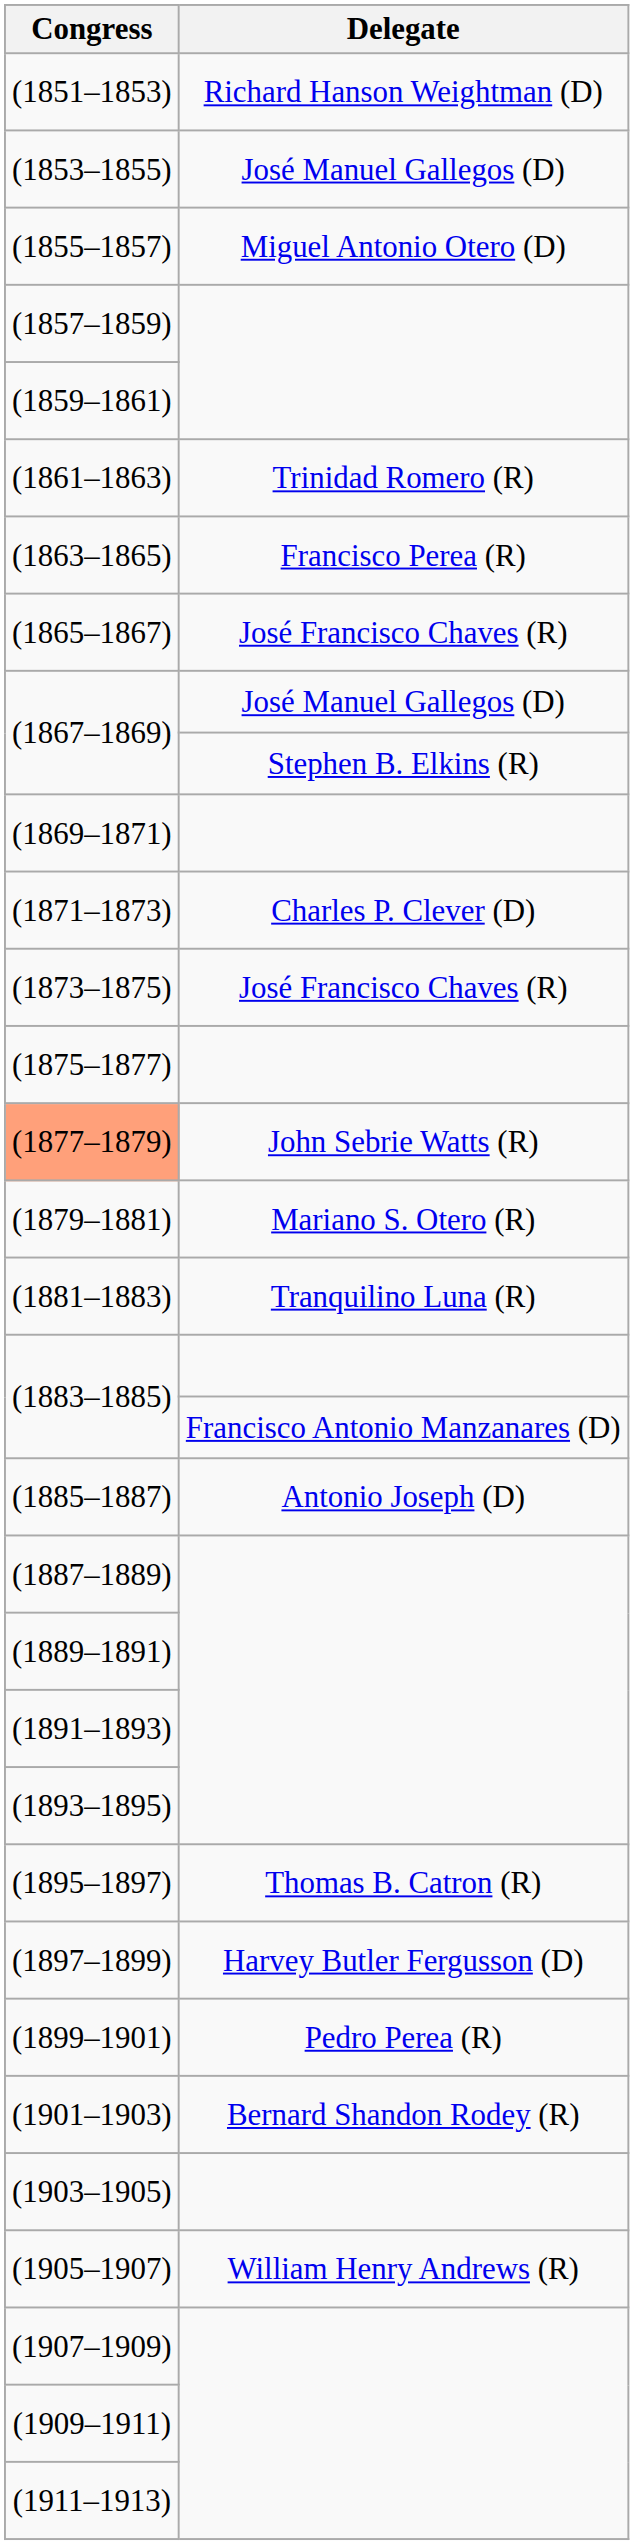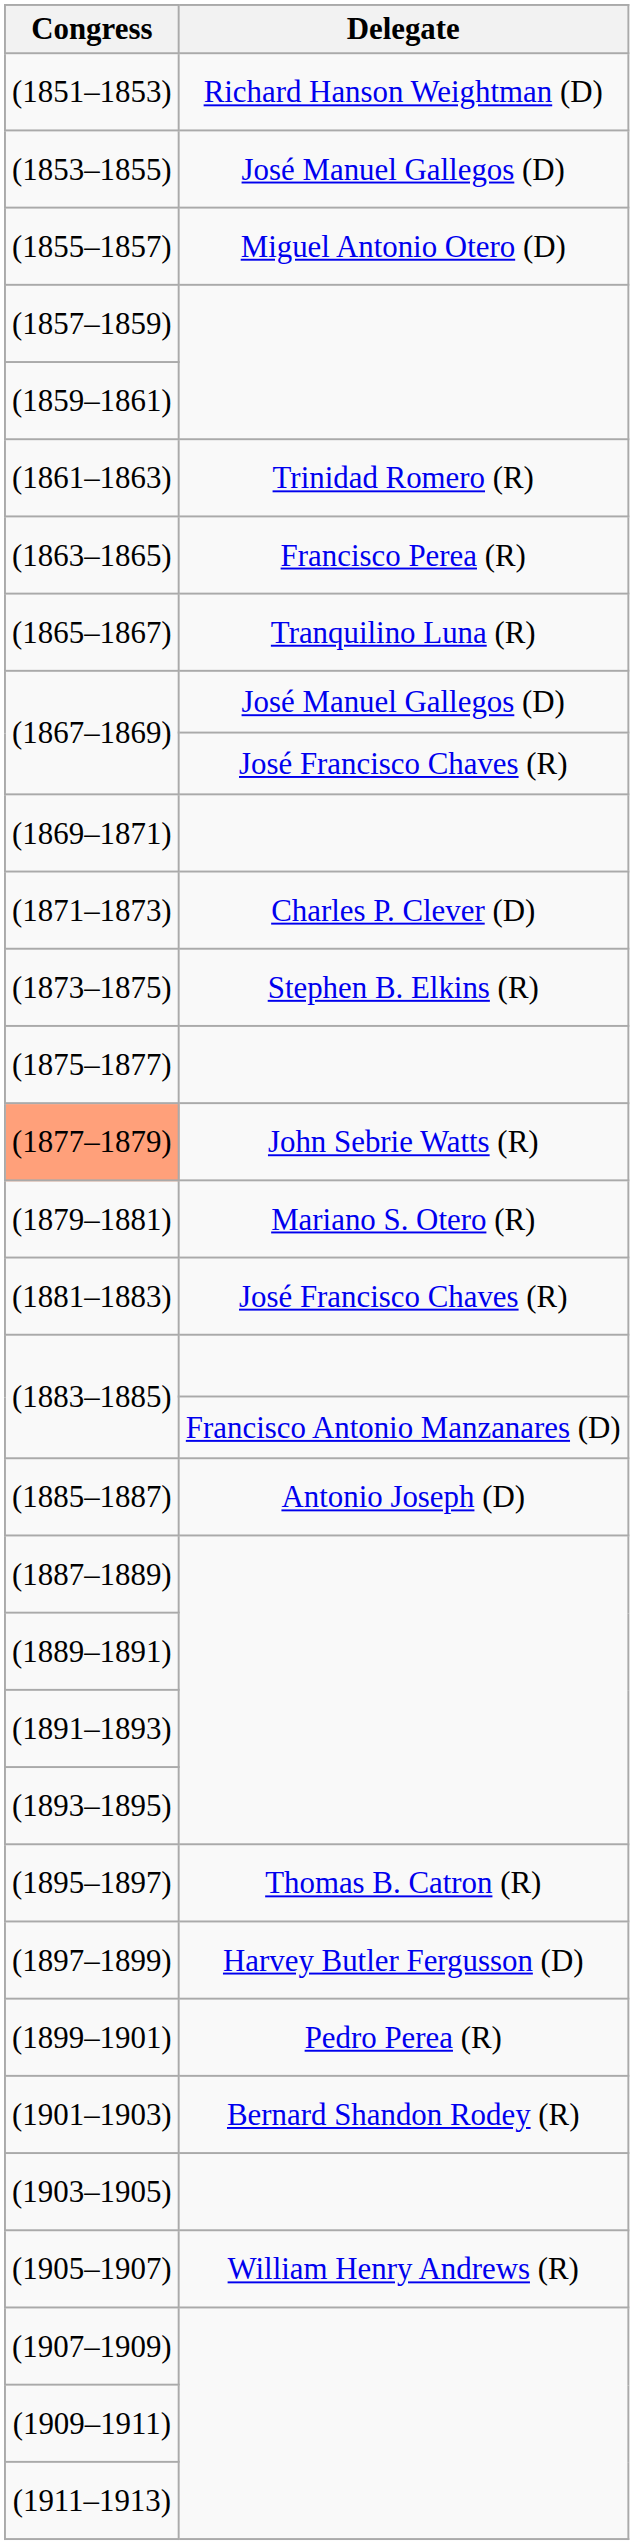(403, 632) José Francisco Chaves (R) -> (403, 632) Tranquilino Luna (R)
(403, 763) Stephen B. Elkins (R) -> (403, 763) José Francisco Chaves (R)
(403, 987) José Francisco Chaves (R) -> (403, 987) Stephen B. Elkins (R)
(403, 1296) Tranquilino Luna (R) -> (403, 1296) José Francisco Chaves (R)
